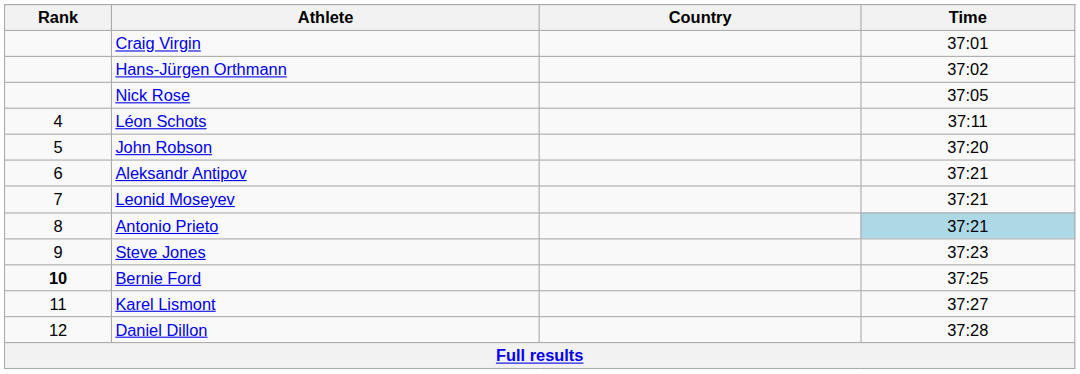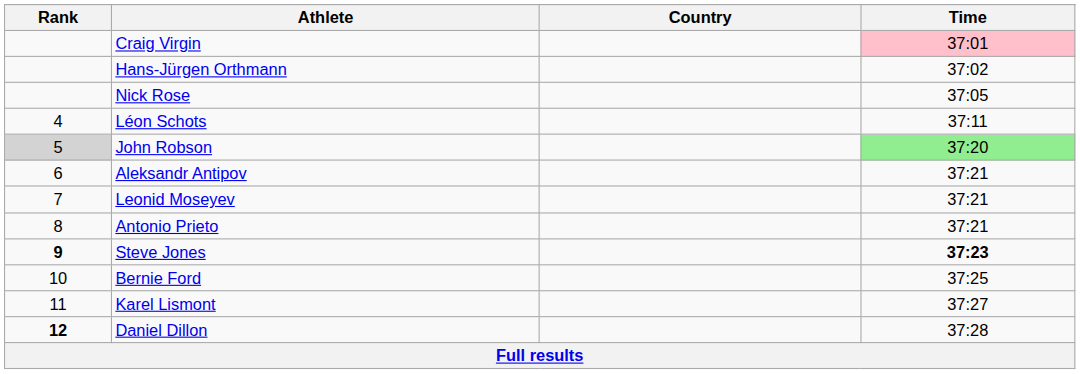(968, 44) no background -> (968, 44) pink background
(58, 148) no background -> (58, 148) lightgrey background
(968, 148) no background -> (968, 148) lightgreen background
(968, 226) lightblue background -> (968, 226) no background
(58, 252) normal -> (58, 252) bold
(968, 252) normal -> (968, 252) bold
(58, 278) bold -> (58, 278) normal
(58, 330) normal -> (58, 330) bold
